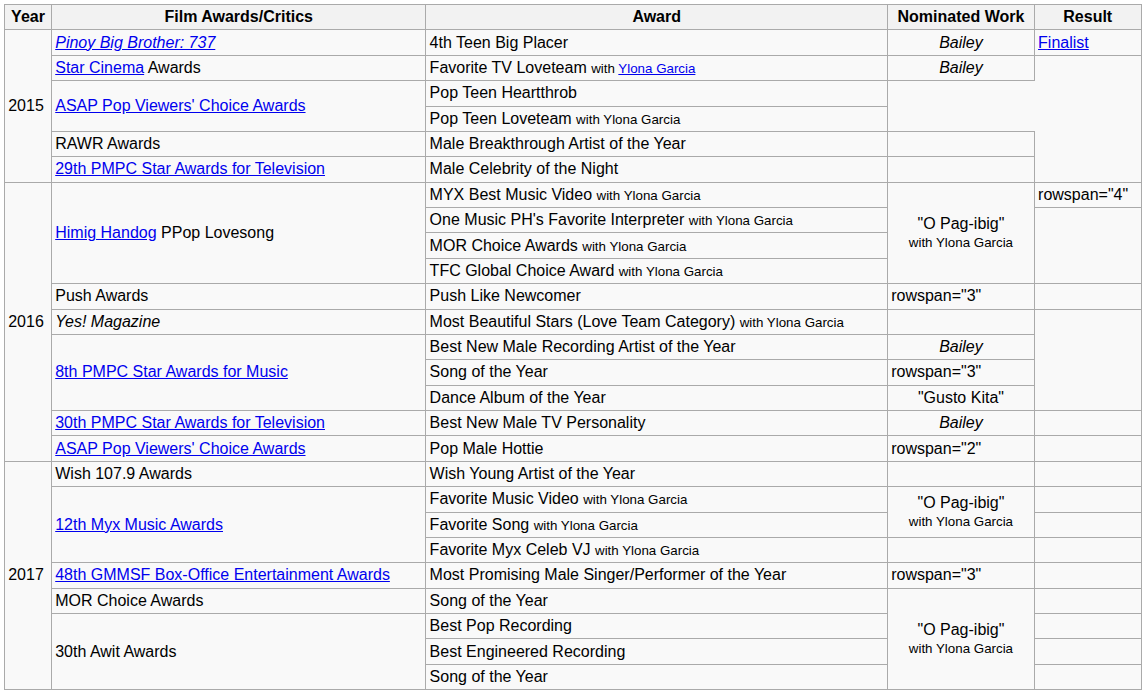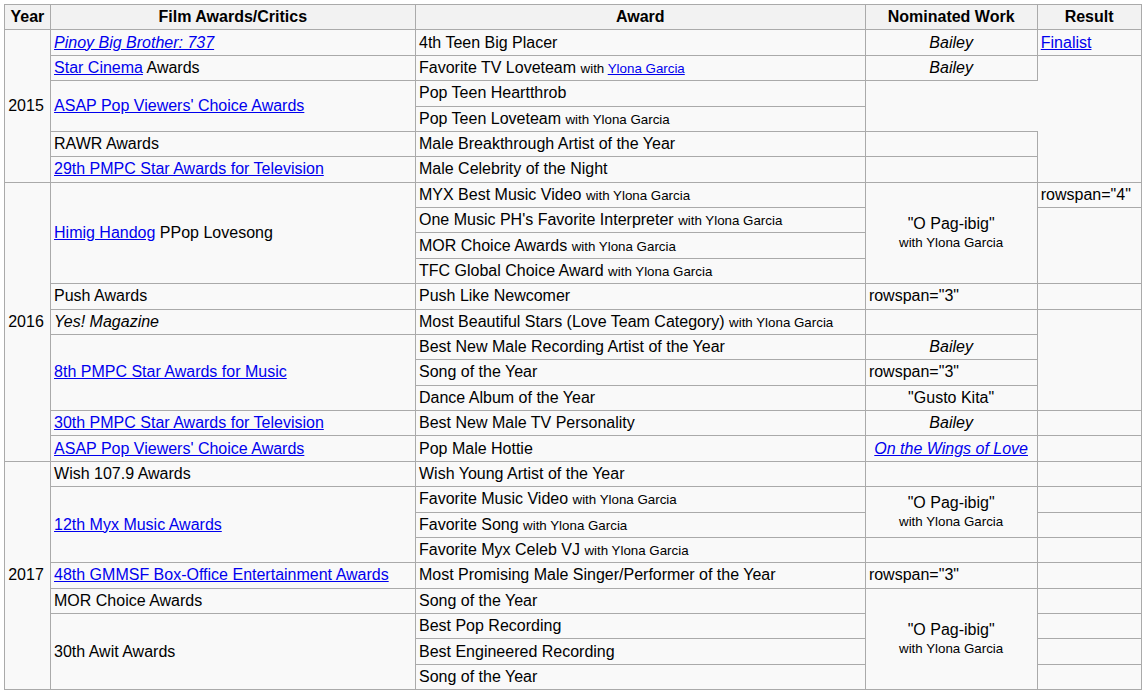(936, 448) rowspan="2" -> (951, 448) On the Wings of Love
